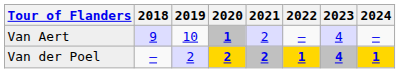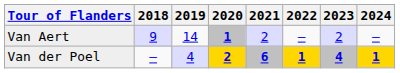(190, 36) 10 -> (190, 36) 14
(339, 36) 4 -> (339, 36) 2
(190, 57) 2 -> (190, 57) 4
(265, 57) 2 -> (265, 57) 6
